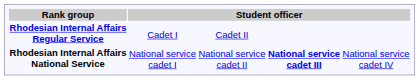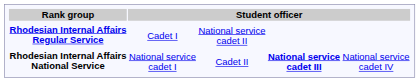(232, 35) Cadet II -> (232, 36) National service cadet II
(232, 59) National service cadet II -> (232, 62) Cadet II
